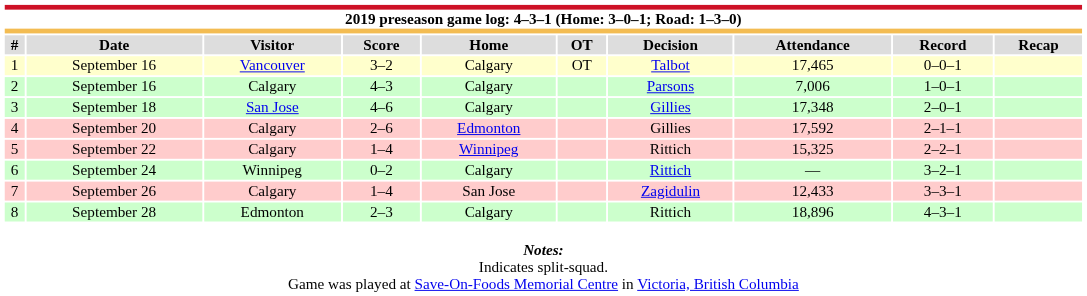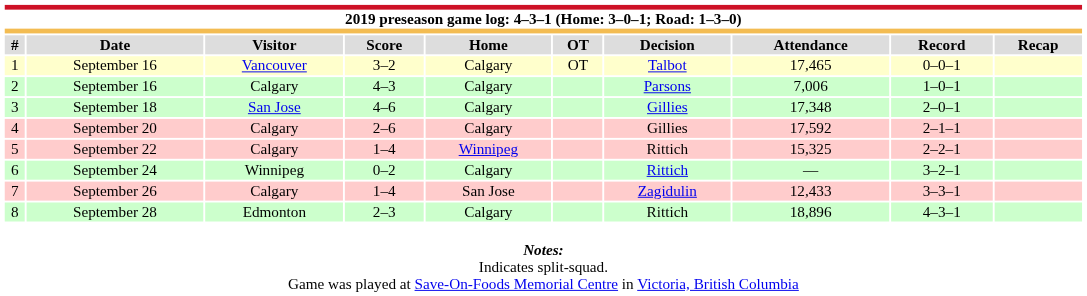(489, 128) Edmonton -> (488, 128) Calgary
